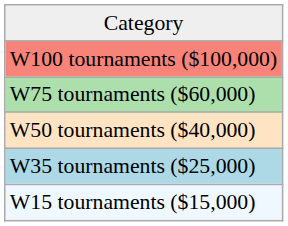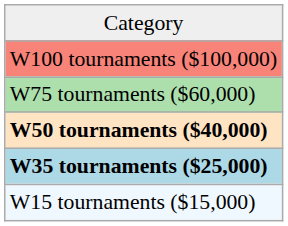(133, 130) normal -> (139, 130) bold
(133, 166) normal -> (139, 166) bold
